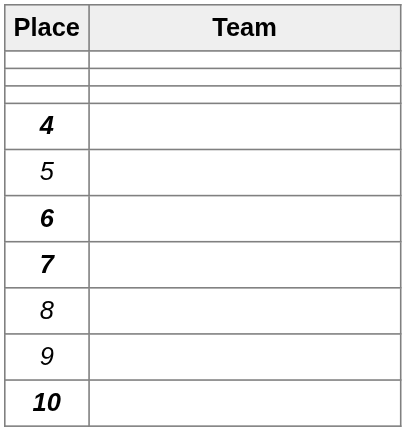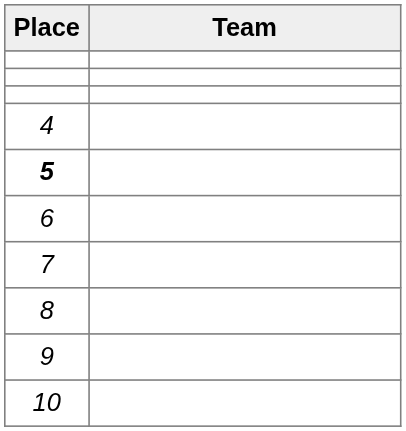(47, 126) bold -> (47, 126) normal
(47, 172) normal -> (47, 172) bold
(47, 218) bold -> (47, 218) normal
(47, 264) bold -> (47, 264) normal
(47, 402) bold -> (47, 402) normal
